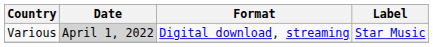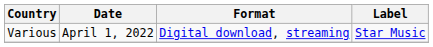(108, 33) lightgrey background -> (108, 33) no background
